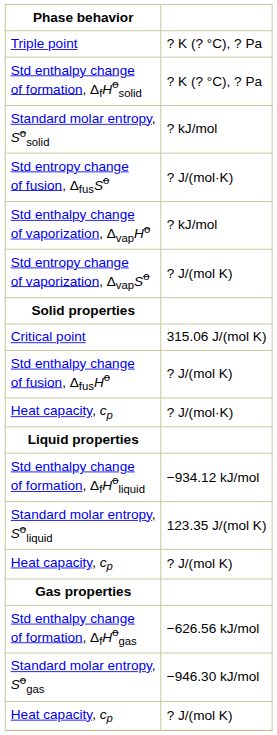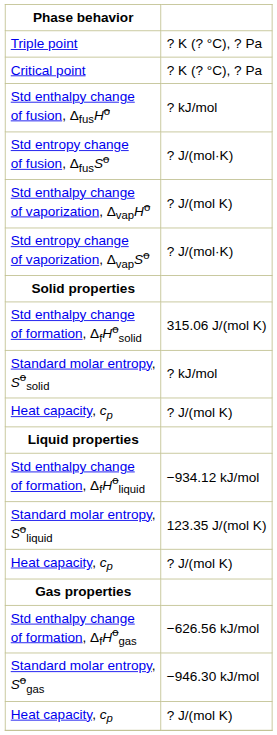(76, 81) Std enthalpy change of formation, ΔfHosolid -> (48, 70) Critical point
(83, 129) Standard molar entropy, Sosolid -> (73, 107) Std enthalpy change of fusion, ΔfusHo
(192, 225) ? kJ/mol -> (200, 203) ? J/(mol K)
(200, 273) ? J/(mol K) -> (200, 251) ? J/(mol·K)
(48, 336) Critical point -> (76, 326) Std enthalpy change of formation, ΔfHosolid
(73, 374) Std enthalpy change of fusion, ΔfusHo -> (83, 374) Standard molar entropy, Sosolid
(200, 374) ? J/(mol K) -> (192, 374) ? kJ/mol
(200, 412) ? J/(mol·K) -> (200, 412) ? J/(mol K)
